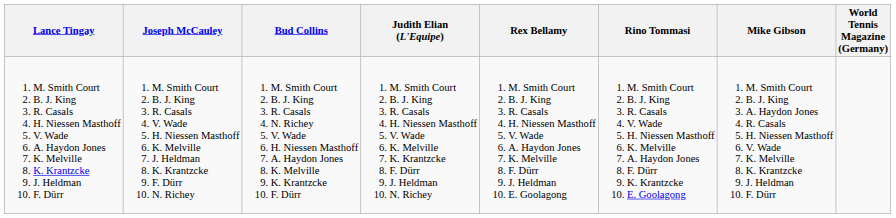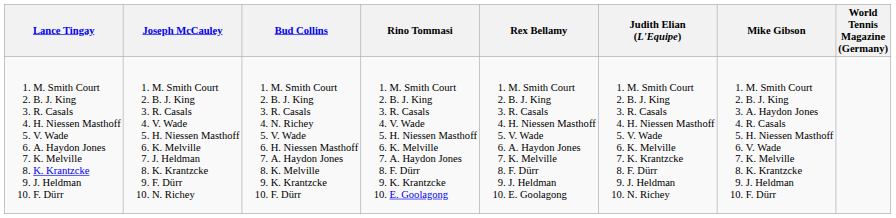columns swapped: (658, 30) <-> (420, 30)
